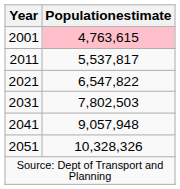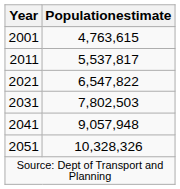(108, 38) pink background -> (108, 38) no background
